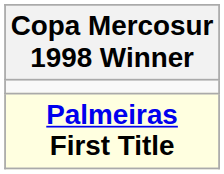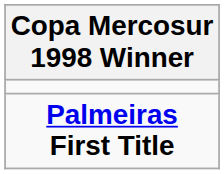(112, 130) lightyellow background -> (112, 130) no background
